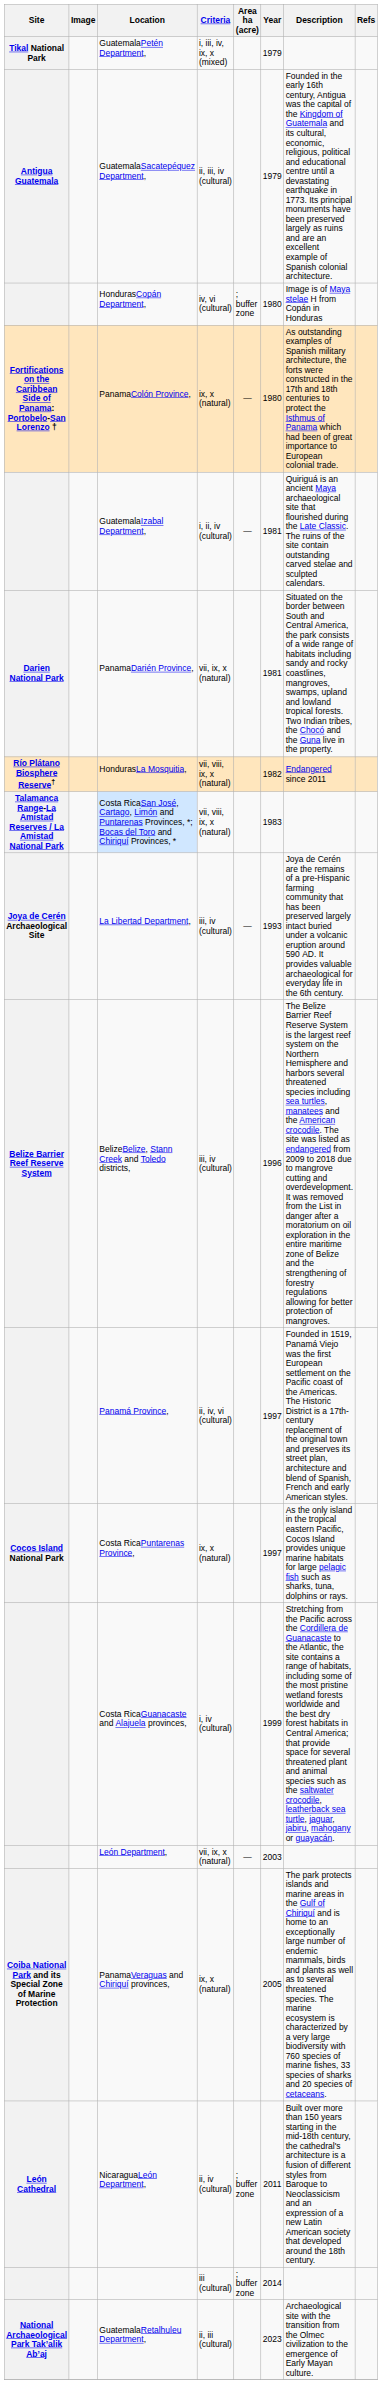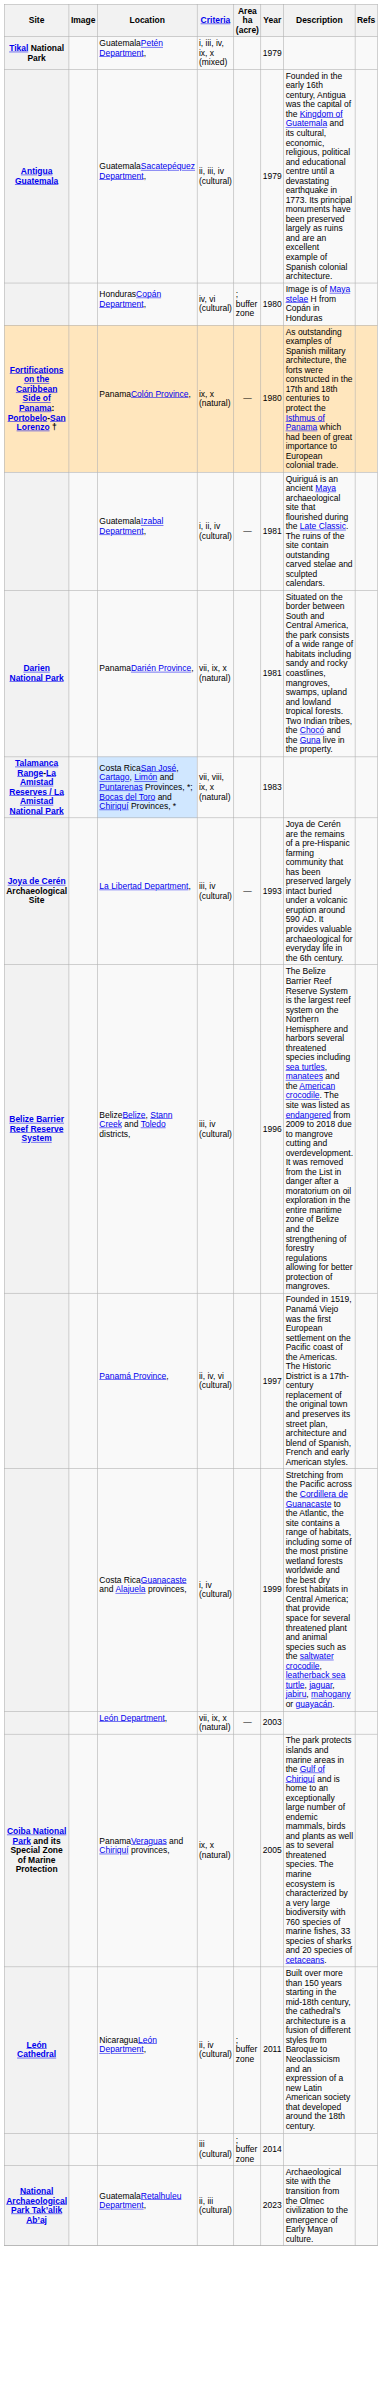- row: (37, 774)
- row: (37, 1553)
